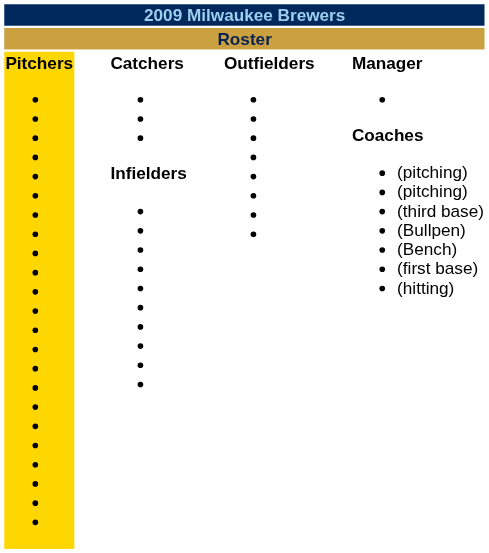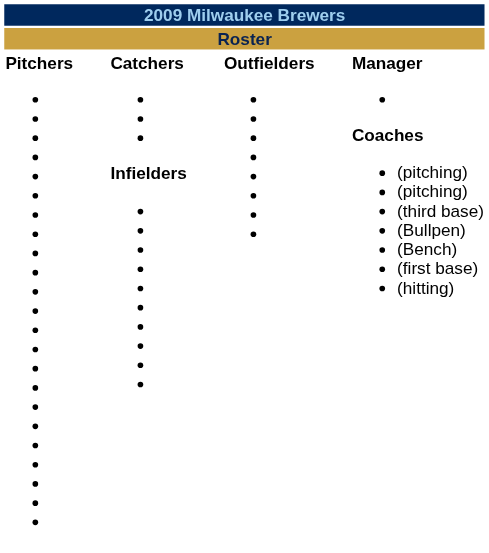(39, 292) gold background -> (39, 292) no background
